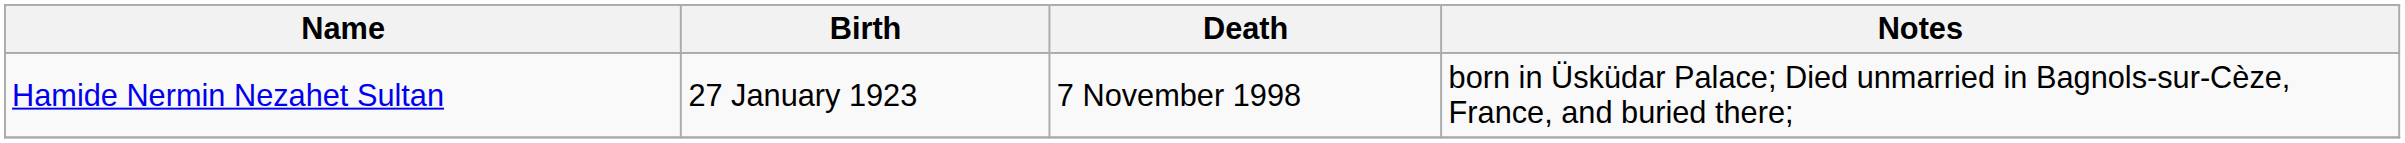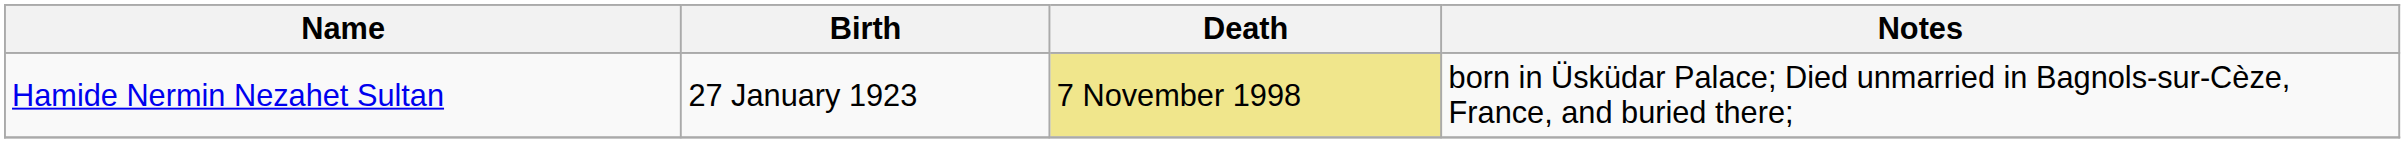(1179, 94) no background -> (1179, 94) khaki background
